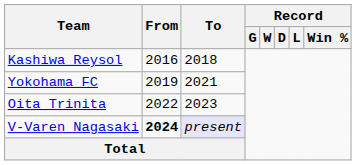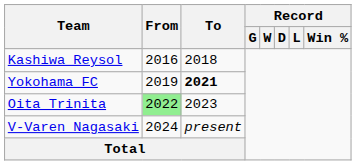(201, 82) normal -> (201, 82) bold
(162, 105) no background -> (162, 105) lightgreen background
(162, 127) bold -> (162, 127) normal
(213, 127) lavender background -> (213, 127) no background
